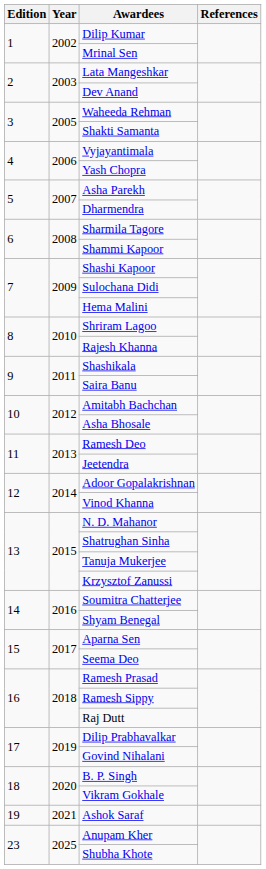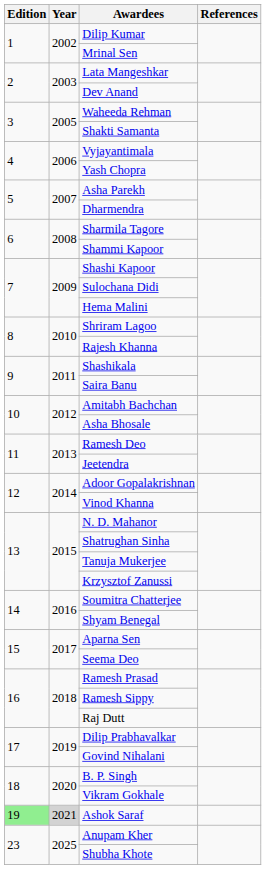(13, 815) no background -> (13, 815) lightgreen background
(64, 815) no background -> (64, 815) lightgrey background
